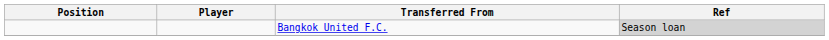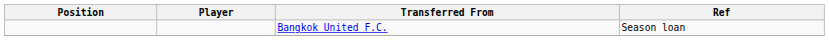(653, 28) lightgrey background -> (653, 28) no background
